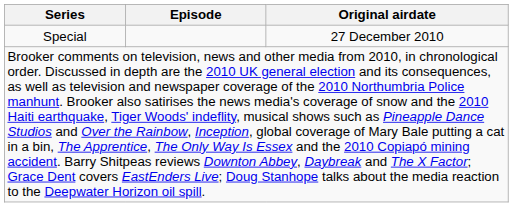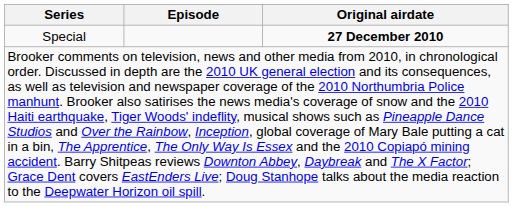(387, 36) normal -> (385, 36) bold
